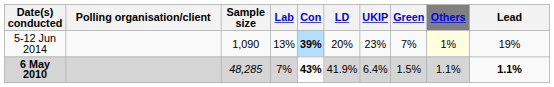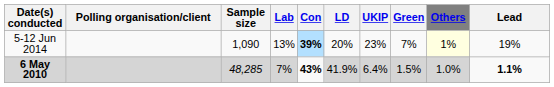(448, 70) 1.1% -> (448, 70) 1.0%
